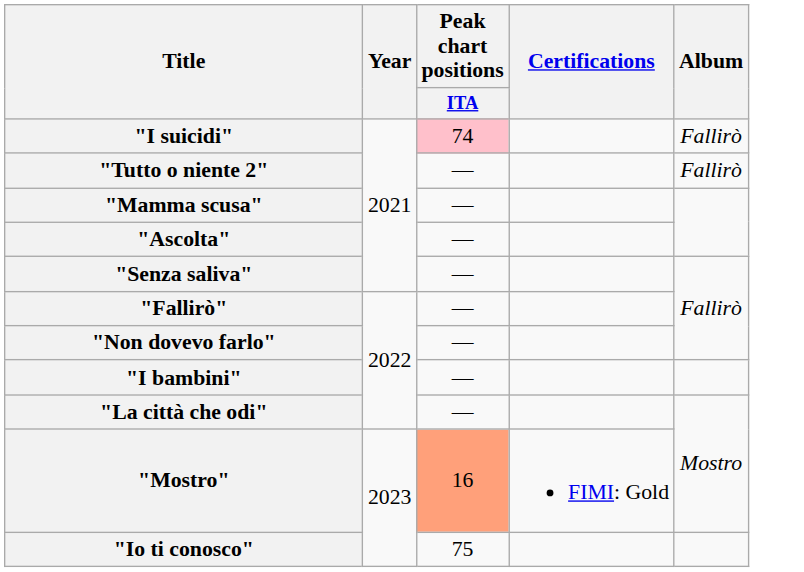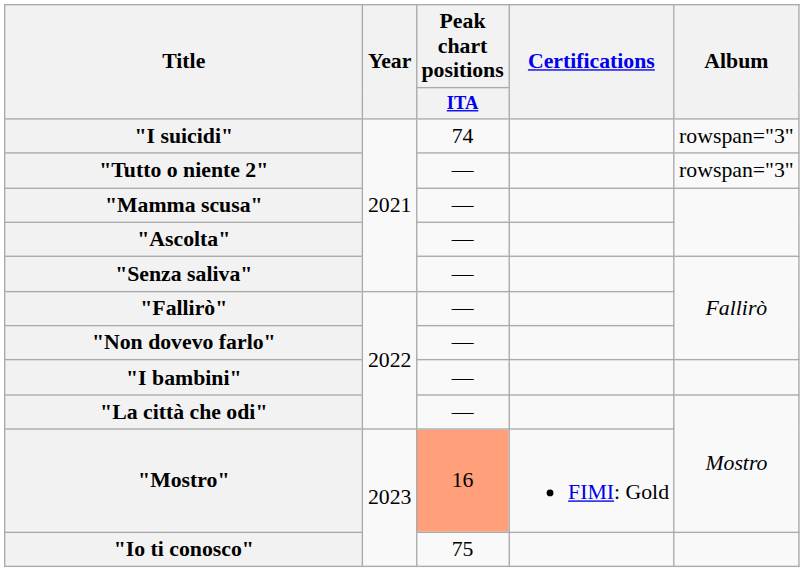(463, 135) pink background -> (463, 135) no background
(711, 135) Fallirò -> (736, 135) rowspan="3"
(711, 170) Fallirò -> (736, 170) rowspan="3"
